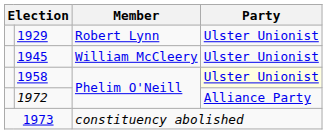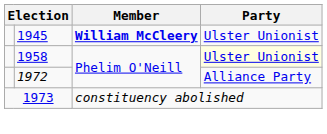- row: (32, 36)
(136, 56) normal -> (136, 36) bold
